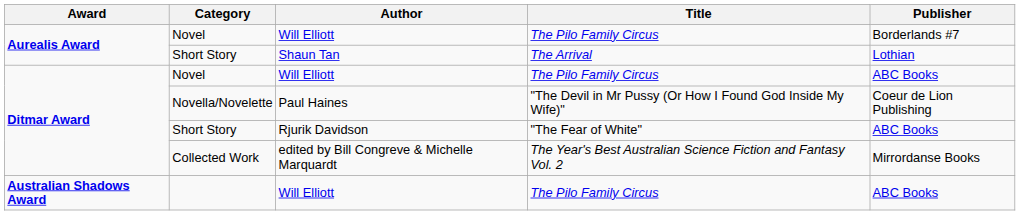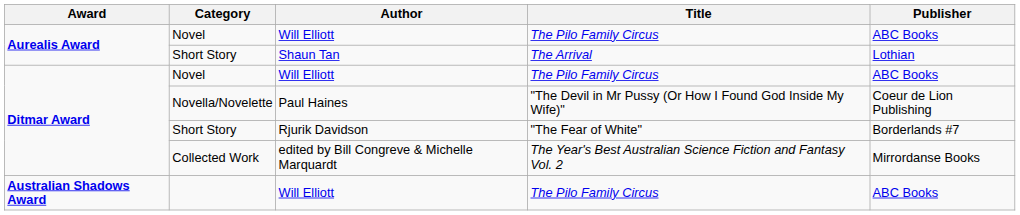(916, 34) Borderlands #7 -> (905, 34) ABC Books
(905, 130) ABC Books -> (916, 130) Borderlands #7
